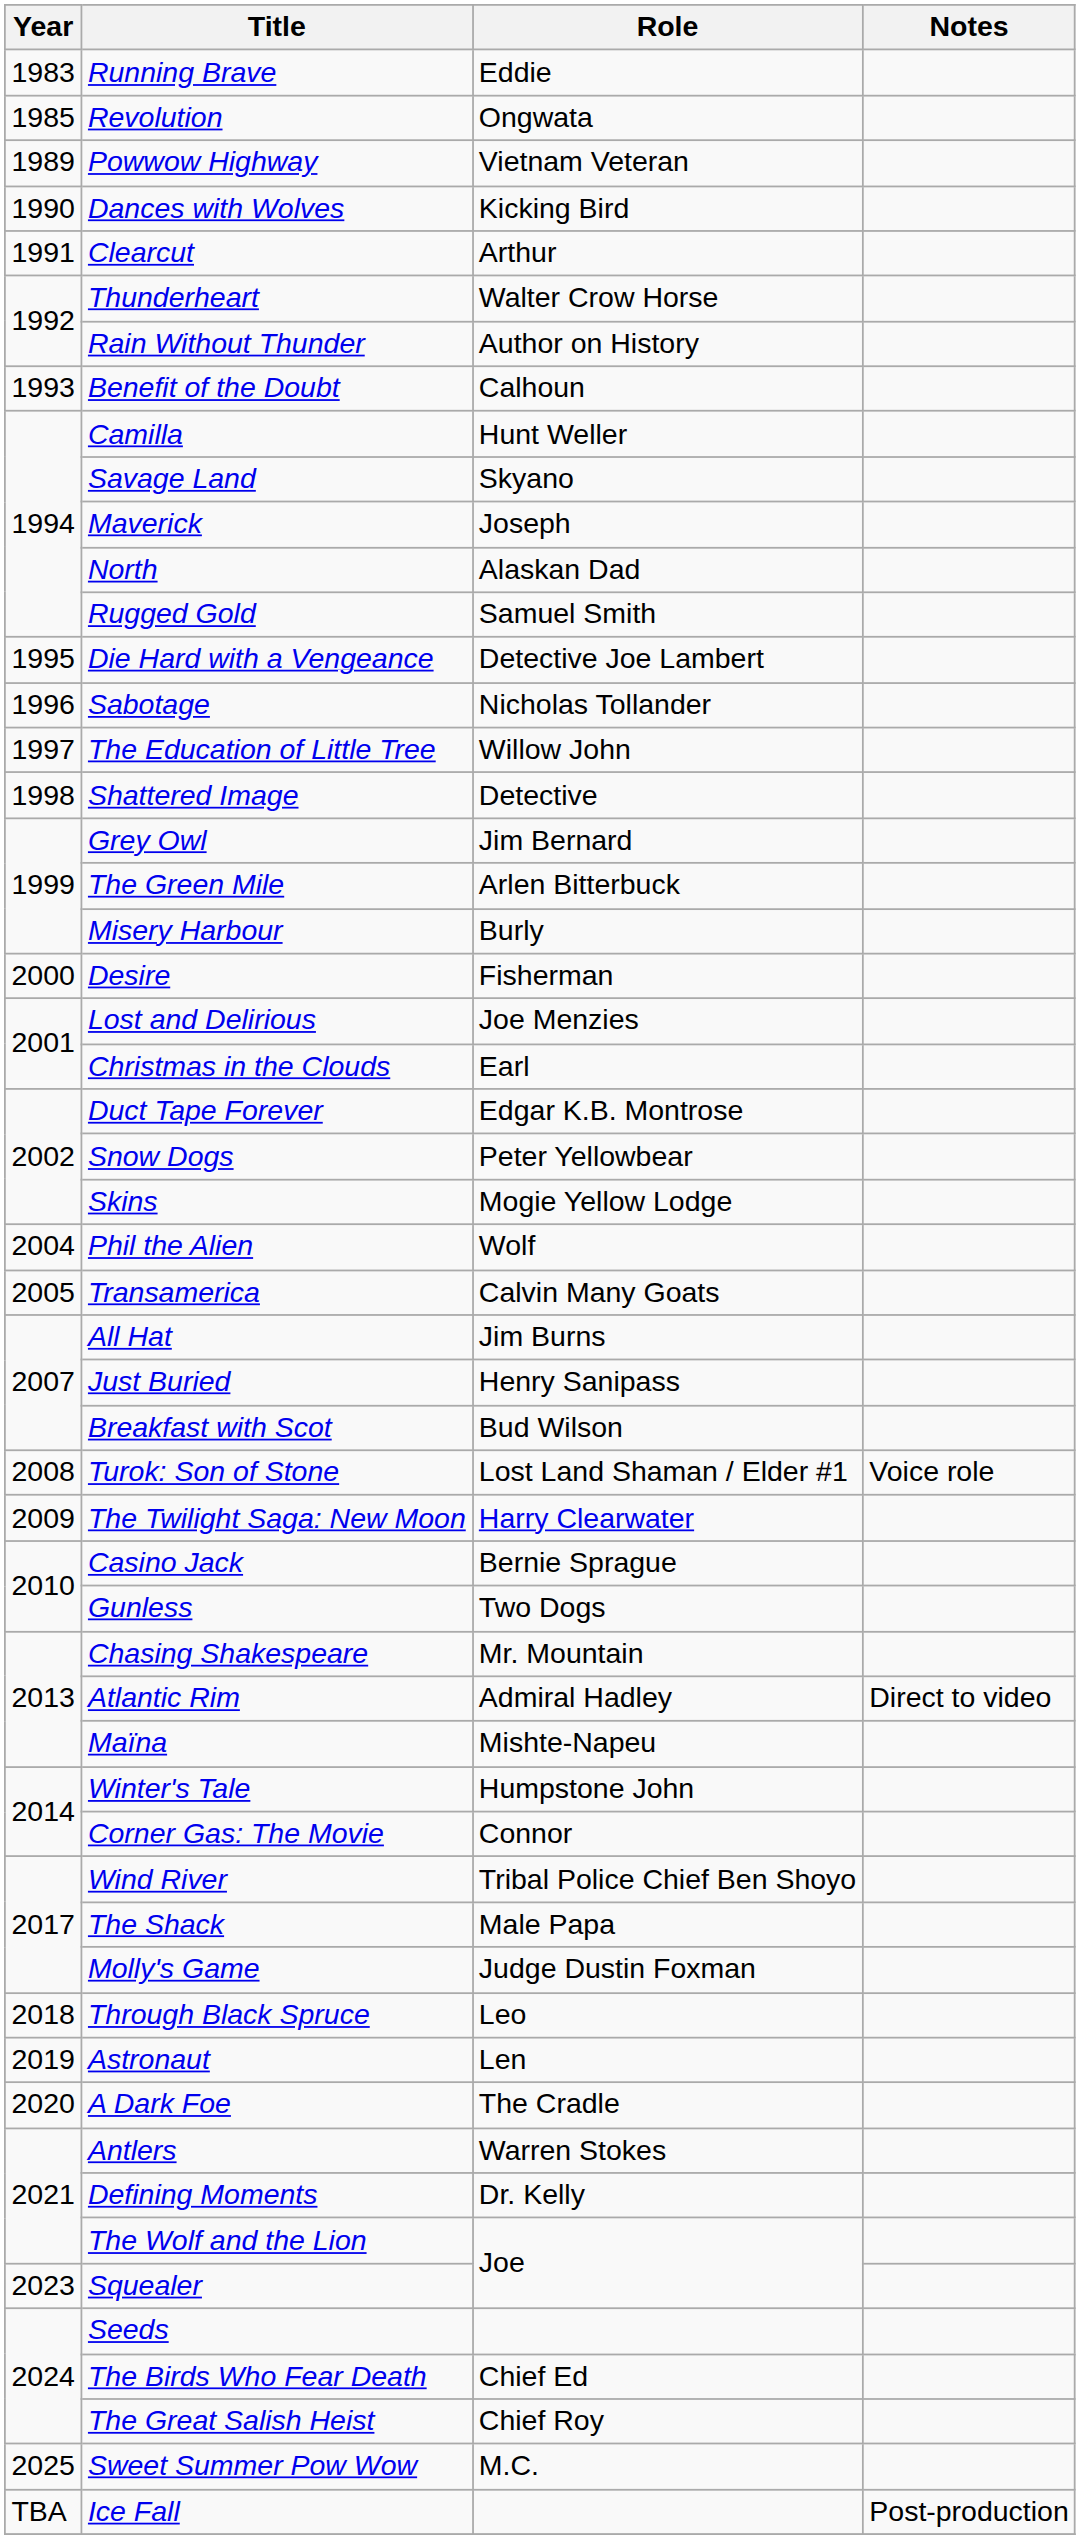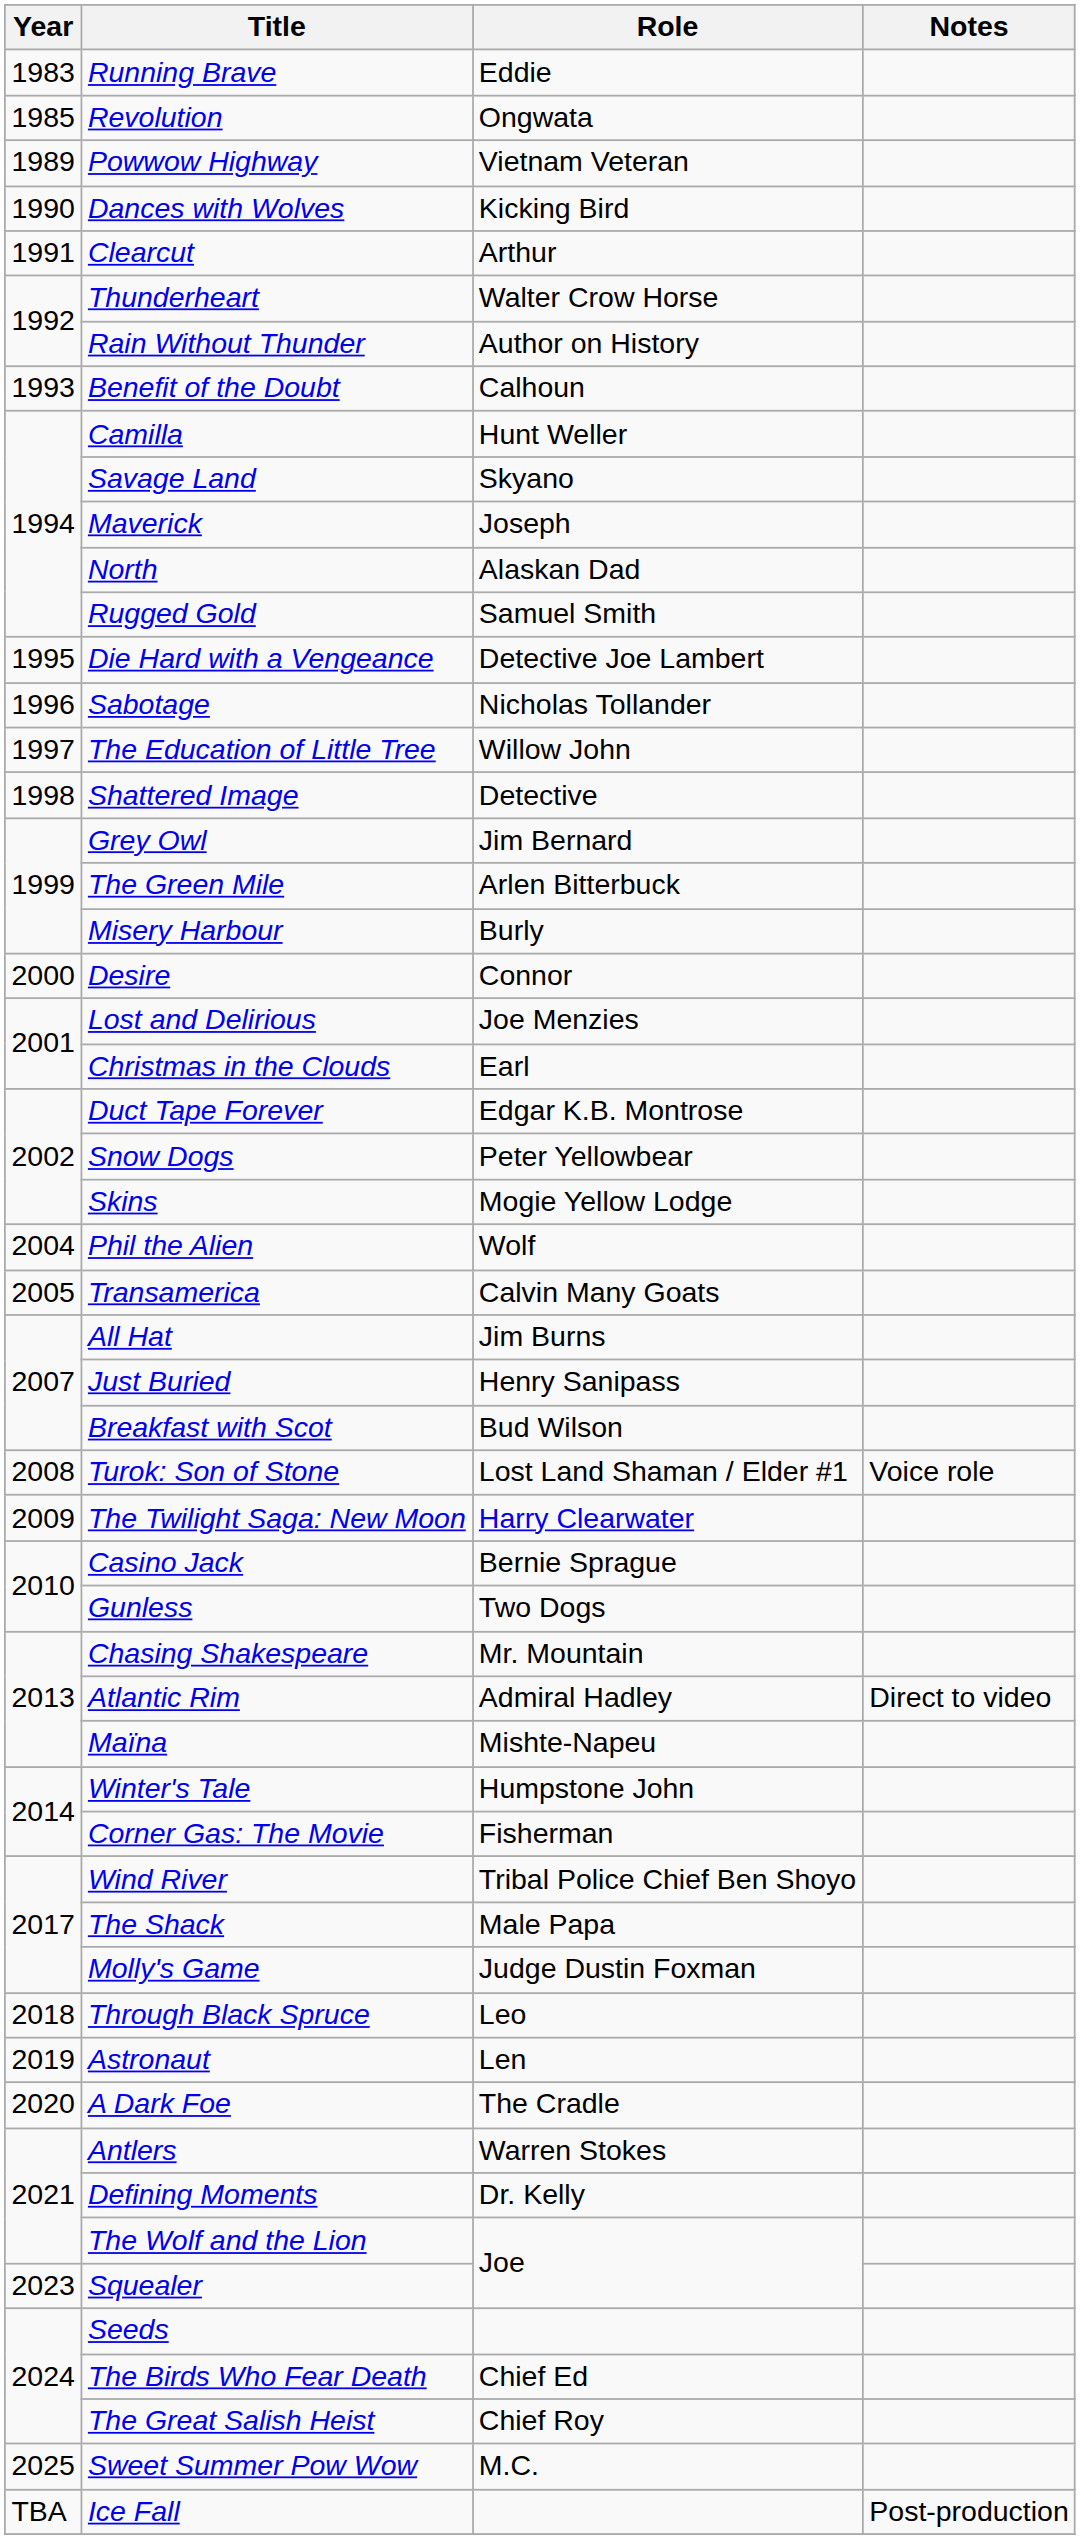(546, 975) Fisherman -> (526, 975) Connor
(526, 1833) Connor -> (546, 1833) Fisherman
